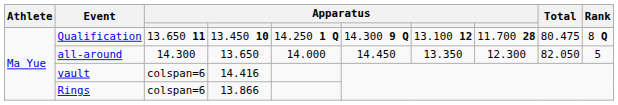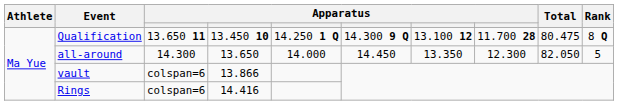(240, 72) 14.416 -> (240, 72) 13.866
(240, 91) 13.866 -> (240, 91) 14.416
